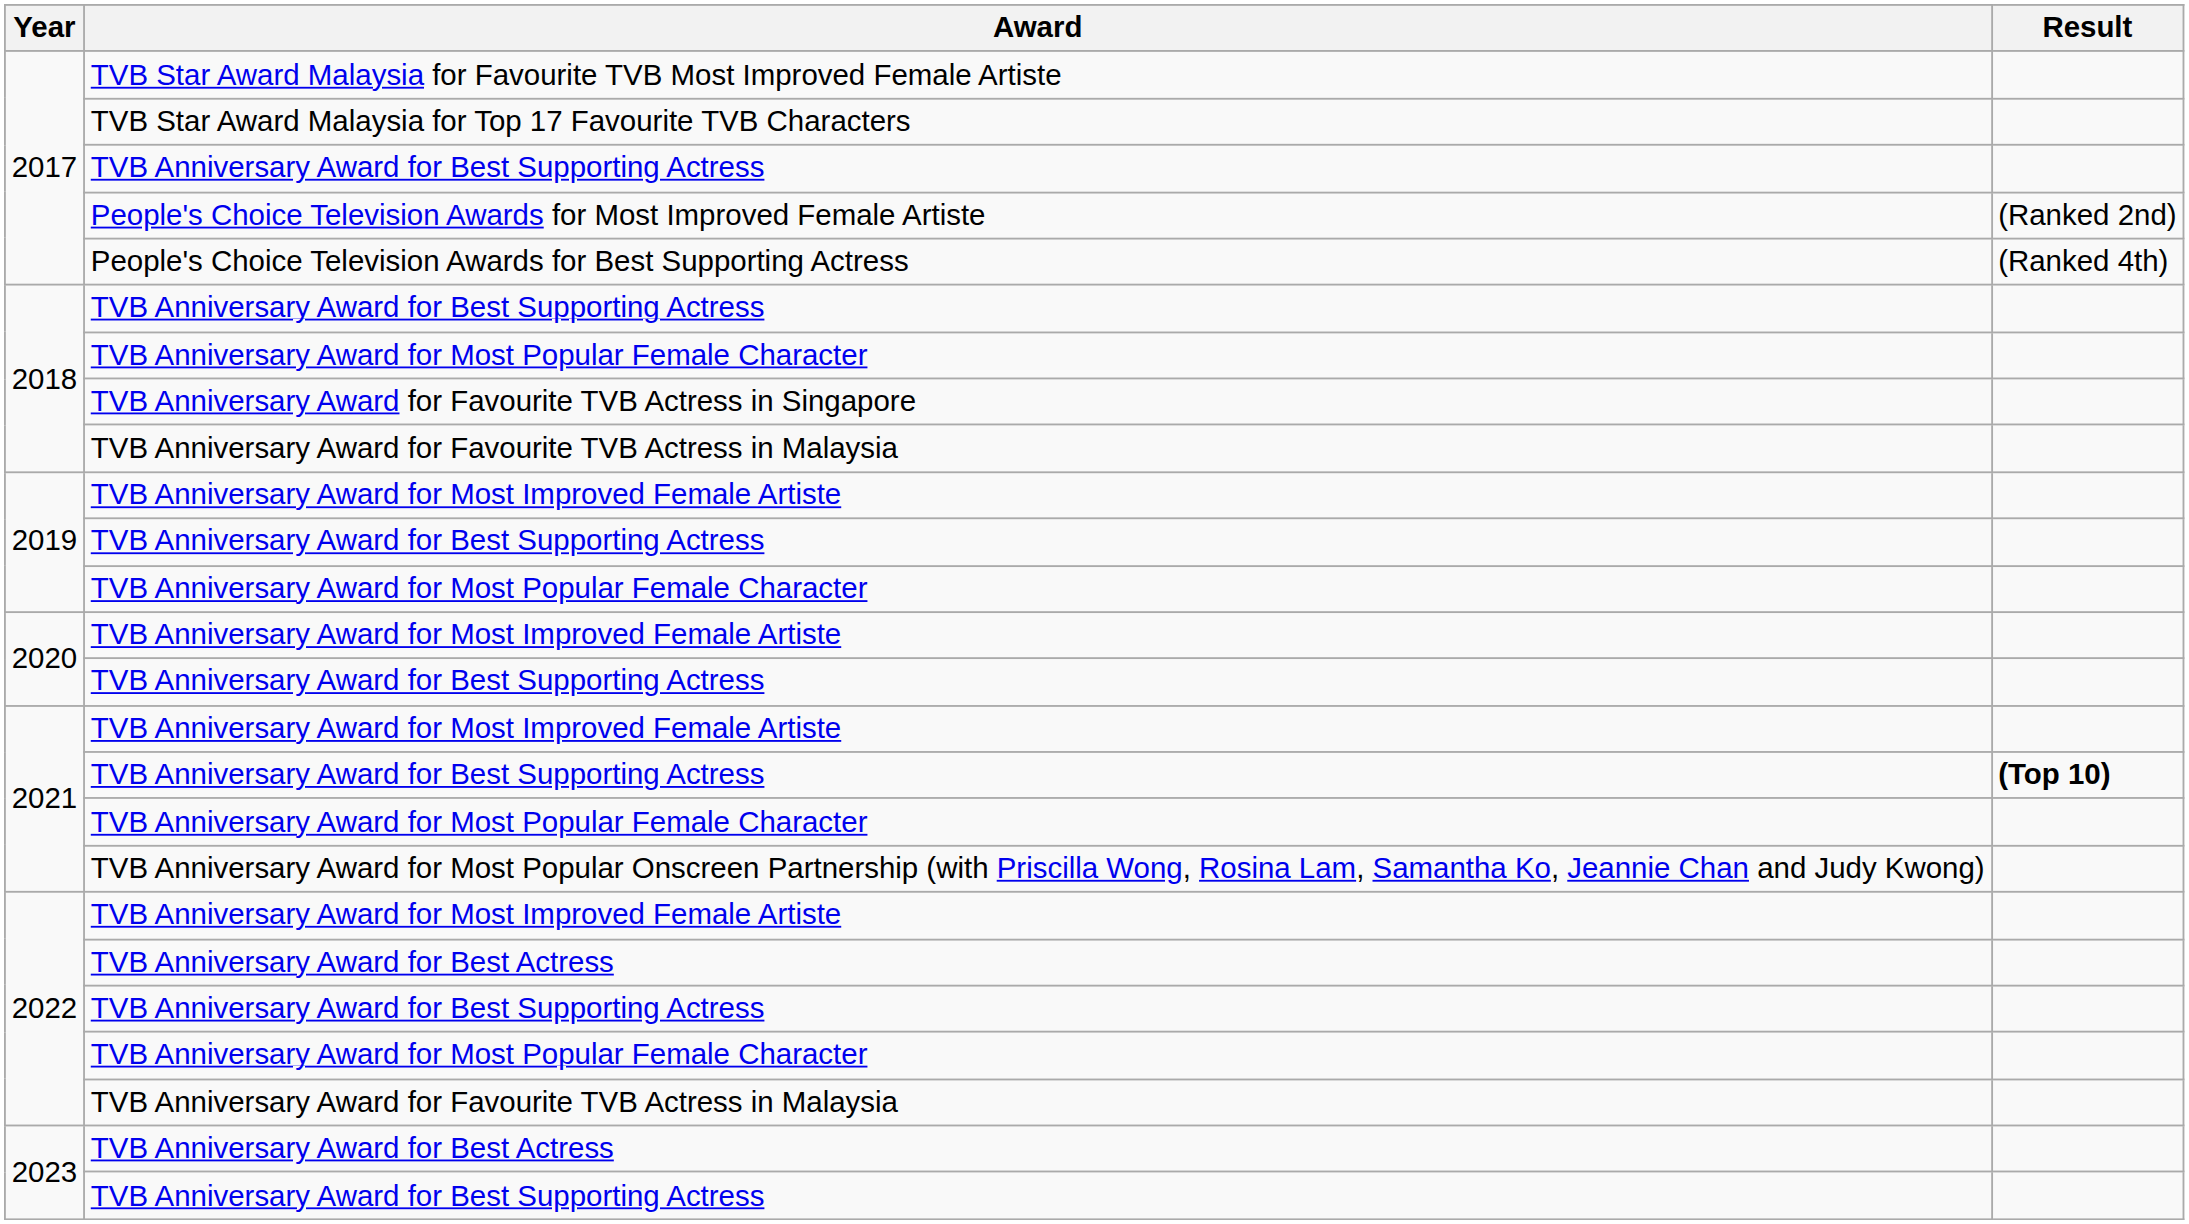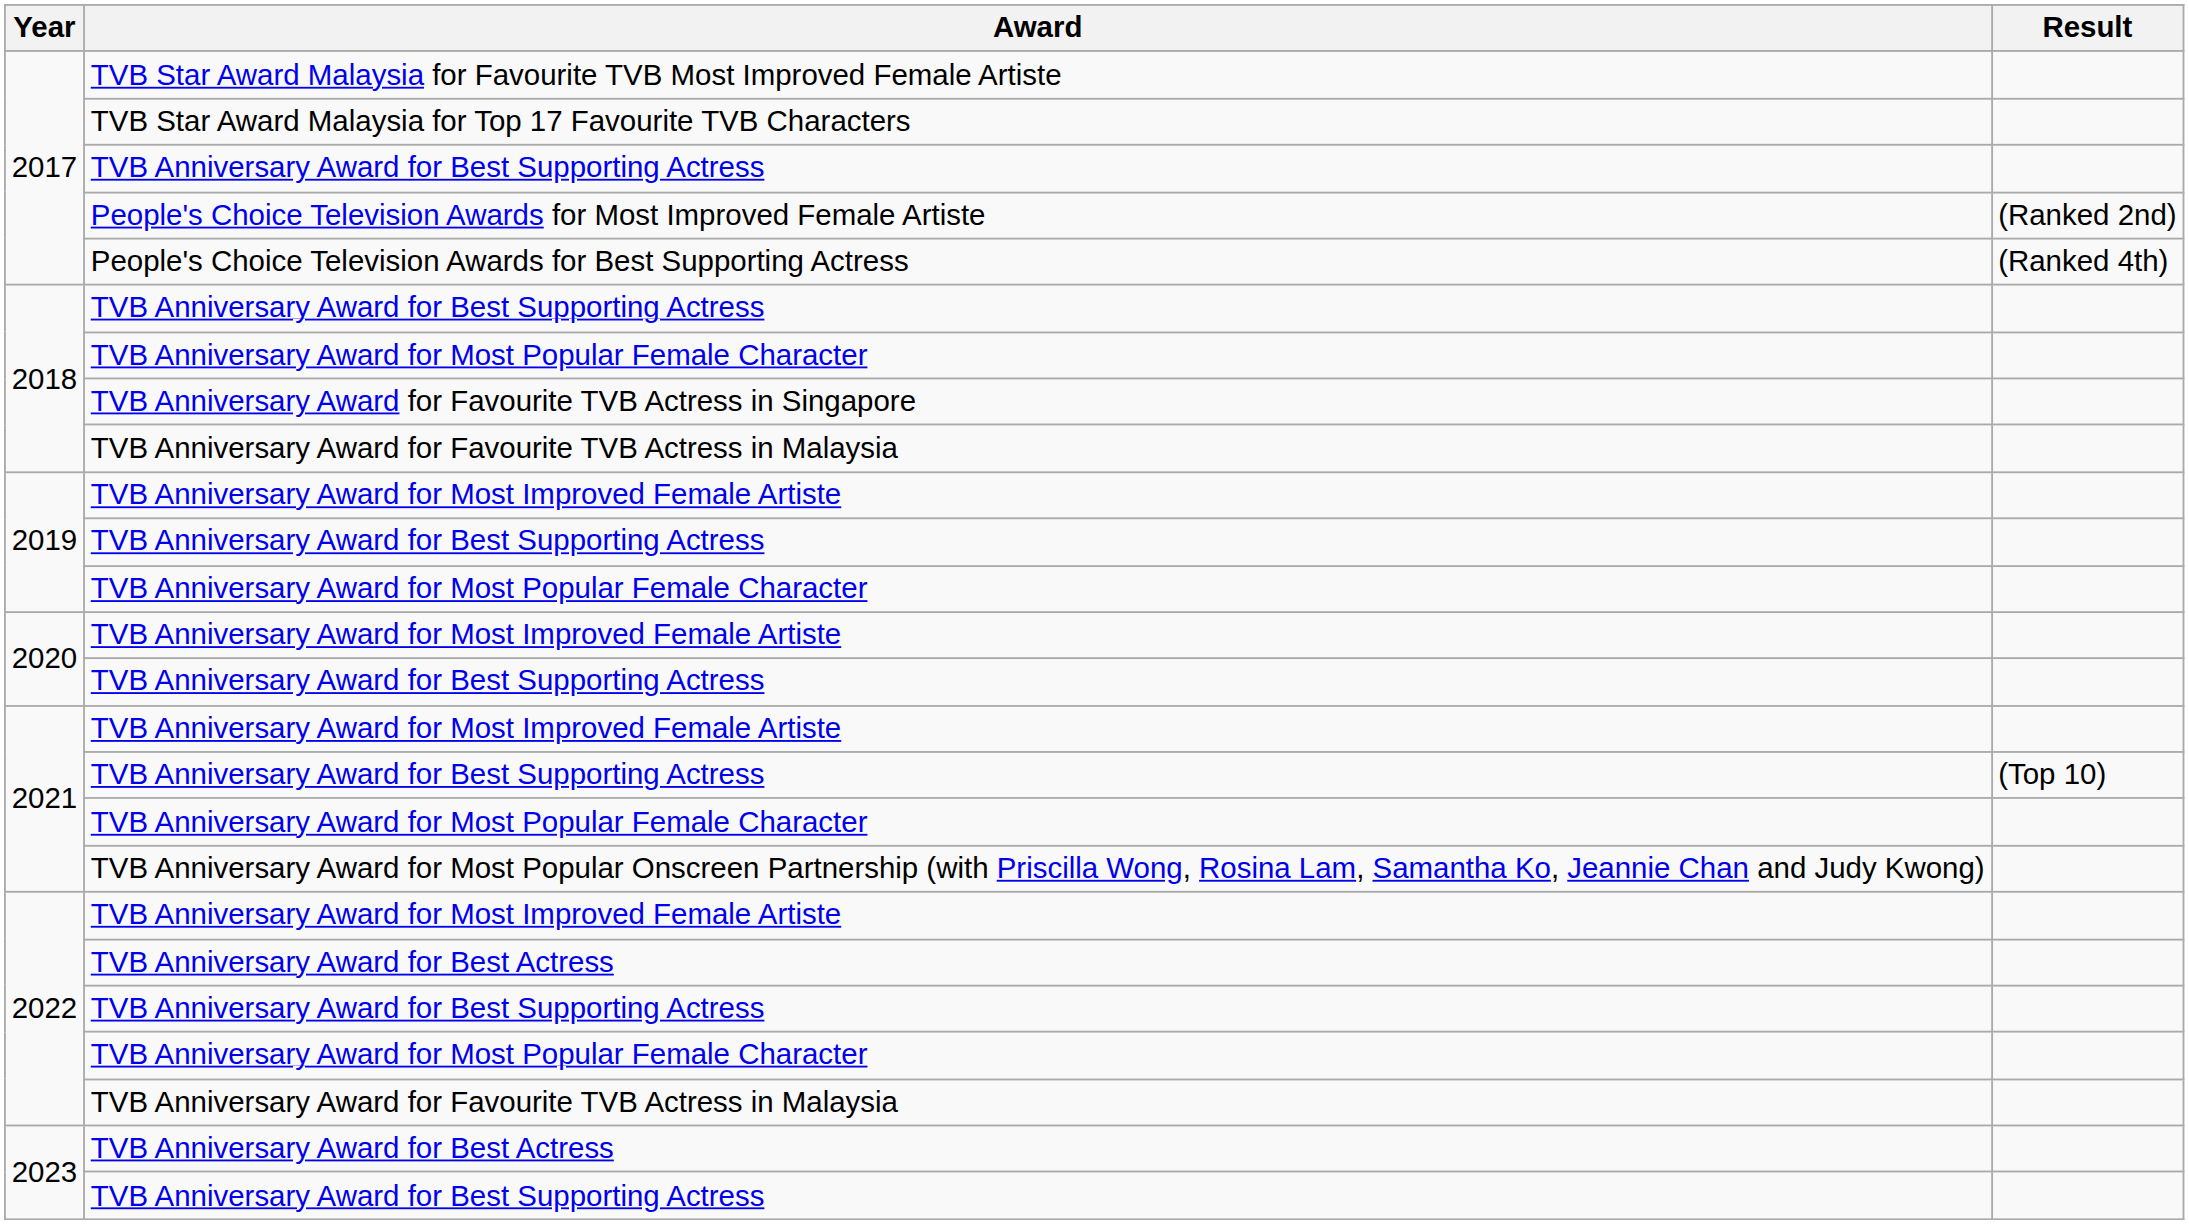(2054, 774) bold -> (2052, 774) normal
